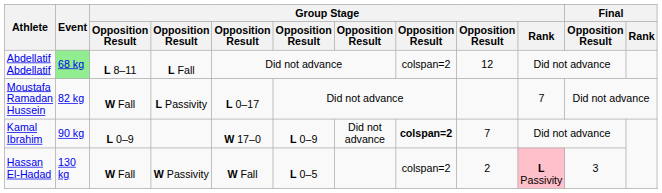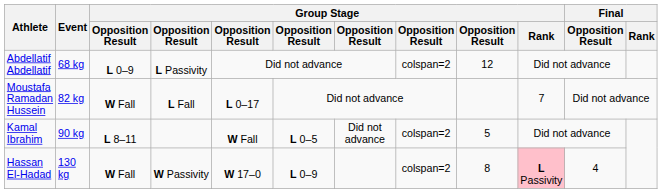(71, 65) lightgreen background -> (71, 65) no background
(120, 71) L 8–11 -> (120, 71) L 0–9
(181, 71) L Fall -> (181, 71) L Passivity
(181, 105) L Passivity -> (181, 105) L Fall
(120, 140) L 0–9 -> (120, 140) L 8–11
(243, 140) W 17–0 -> (243, 140) W Fall
(304, 140) L 0–9 -> (304, 140) L 0–5
(426, 134) bold -> (426, 134) normal
(487, 134) 7 -> (487, 134) 5
(243, 174) W Fall -> (243, 174) W 17–0
(304, 174) L 0–5 -> (304, 174) L 0–9
(487, 168) 2 -> (487, 168) 8
(595, 168) 3 -> (595, 168) 4
